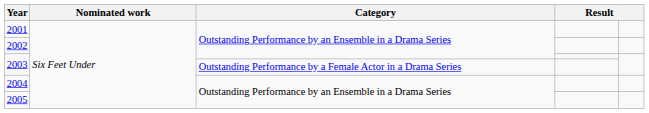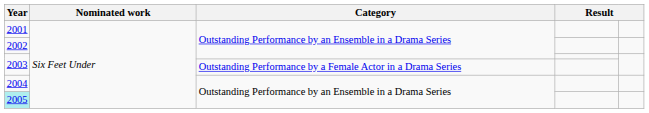(17, 100) no background -> (17, 100) paleturquoise background
